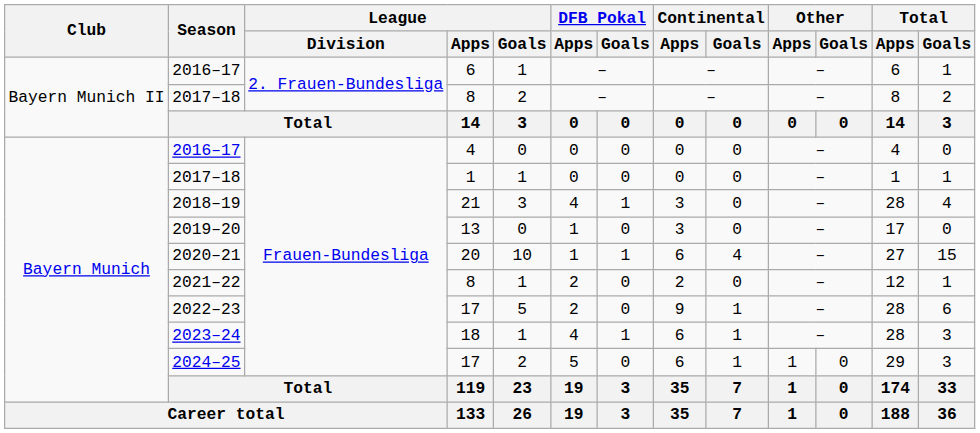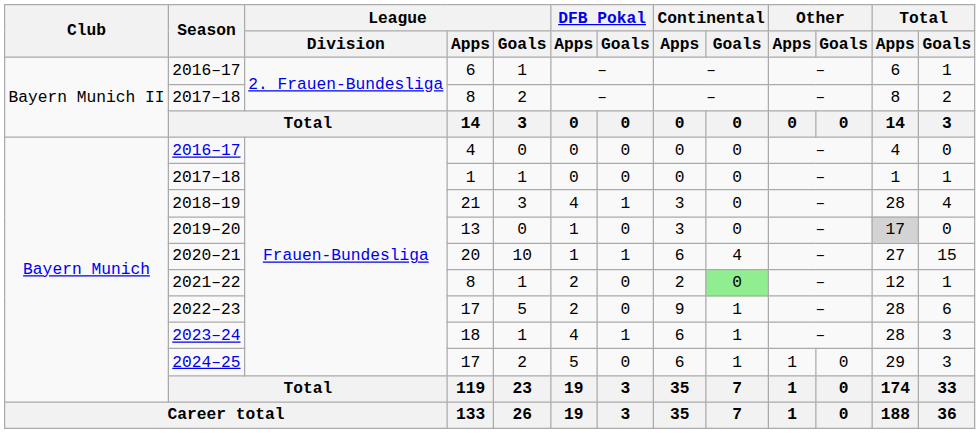(895, 230) no background -> (895, 230) lightgrey background
(737, 283) no background -> (737, 283) lightgreen background
